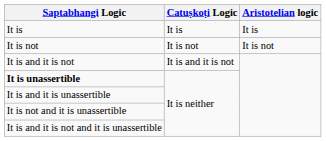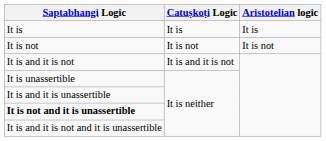(43, 78) bold -> (41, 78) normal
(67, 111) normal -> (71, 111) bold
